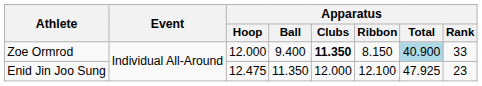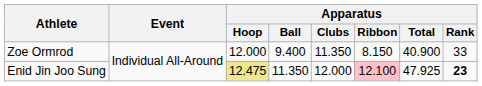(333, 52) bold -> (333, 52) normal
(422, 52) lightblue background -> (422, 52) no background
(248, 71) no background -> (248, 71) khaki background
(377, 71) no background -> (377, 71) pink background
(460, 71) normal -> (460, 71) bold
